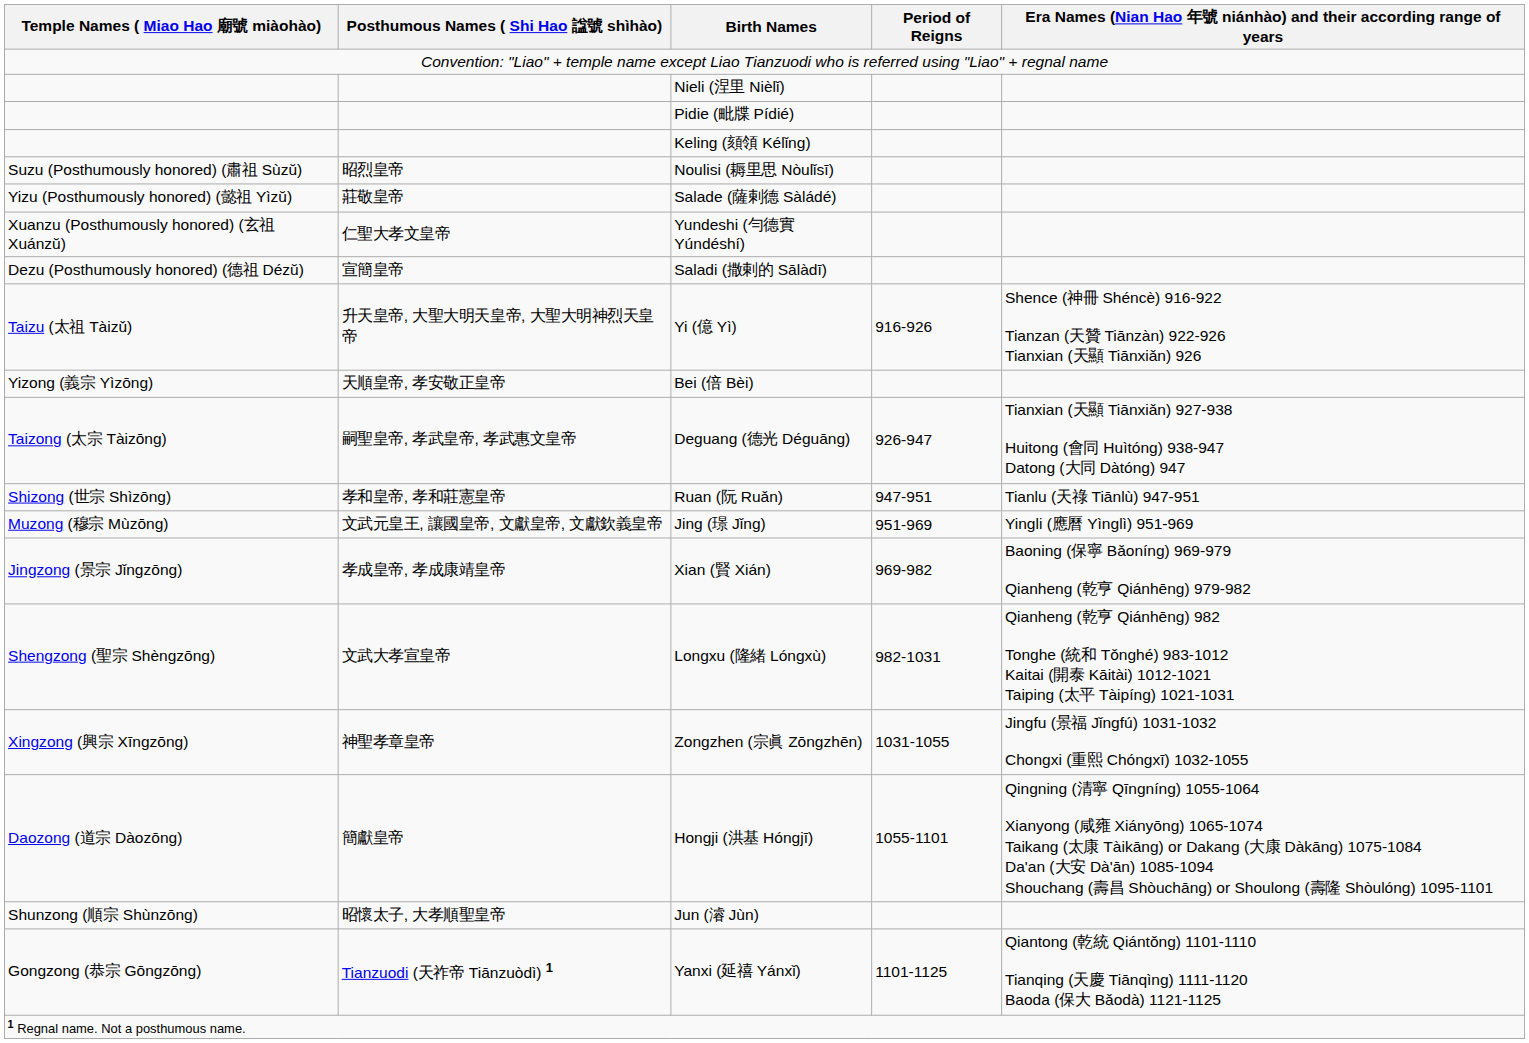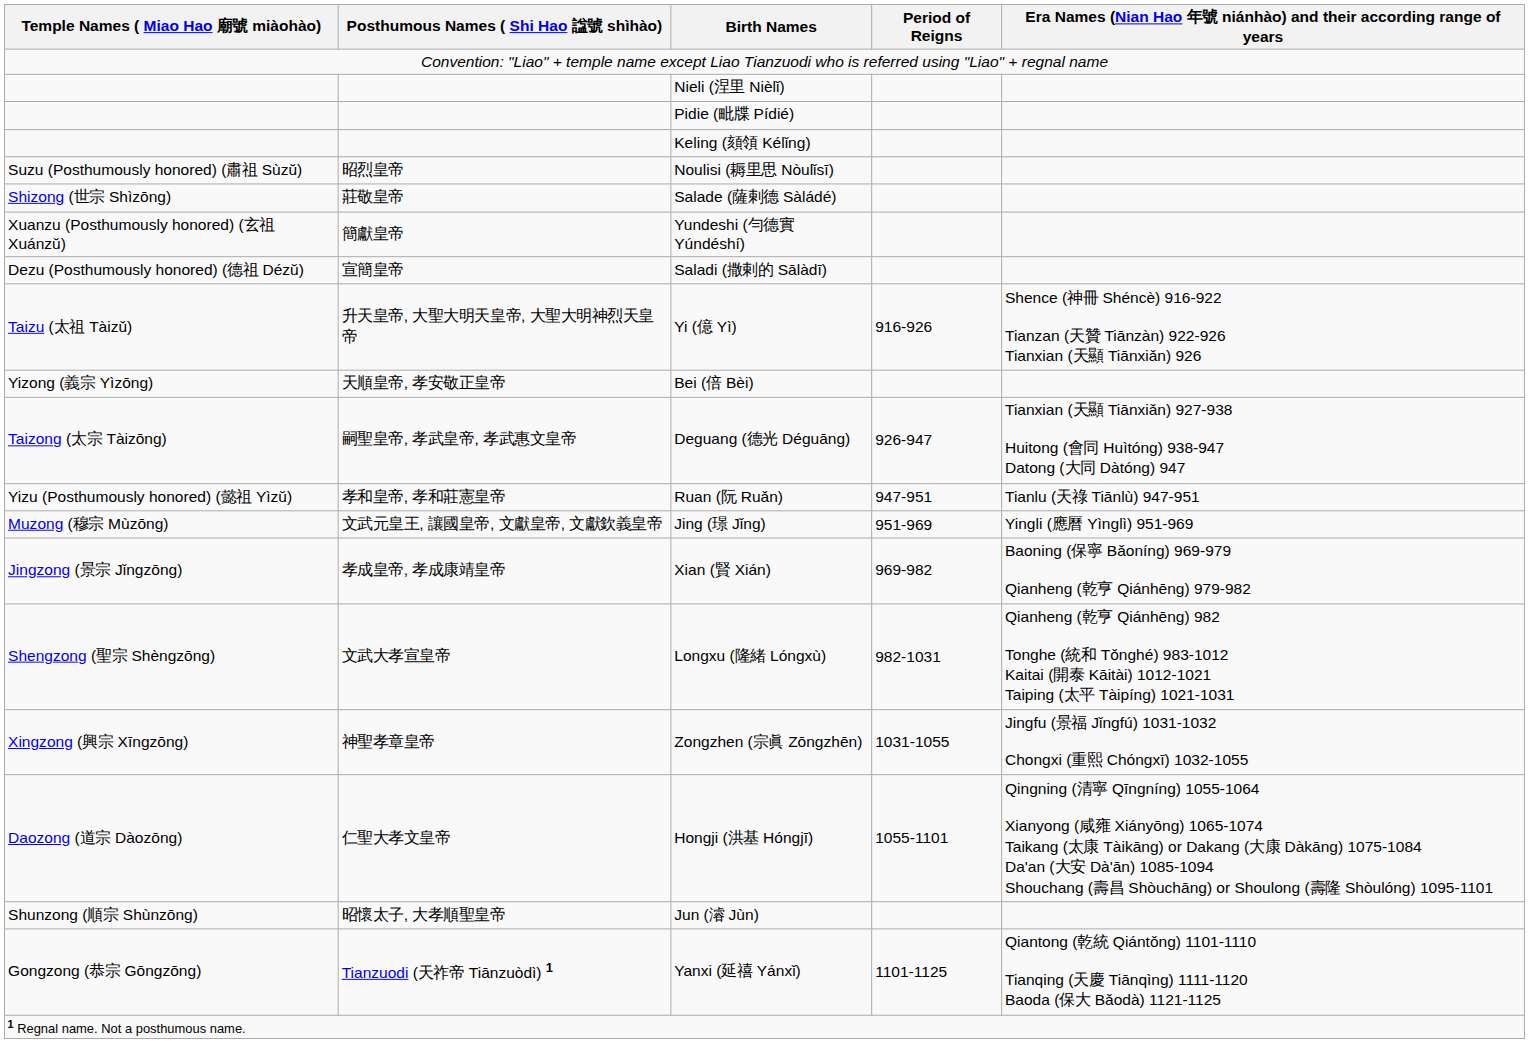(150, 197) Yizu (Posthumously honored) (懿祖 Yìzŭ) -> (90, 197) Shizong (世宗 Shìzōng)
(396, 233) 仁聖大孝文皇帝 -> (373, 233) 簡獻皇帝
(90, 496) Shizong (世宗 Shìzōng) -> (150, 496) Yizu (Posthumously honored) (懿祖 Yìzŭ)
(373, 837) 簡獻皇帝 -> (396, 837) 仁聖大孝文皇帝
